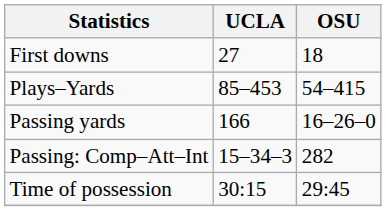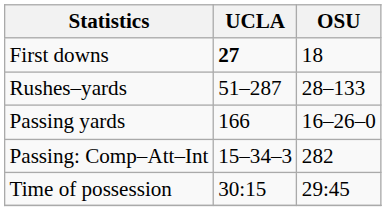(229, 54) normal -> (229, 54) bold
- row: (62, 88)
+ row: (68, 88)
